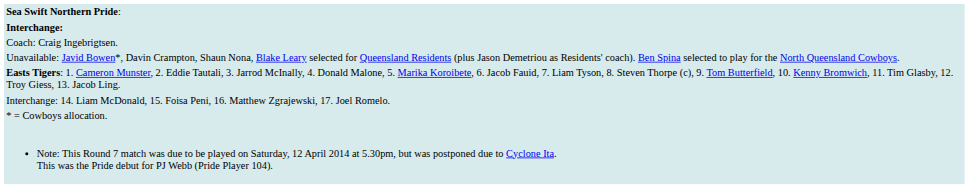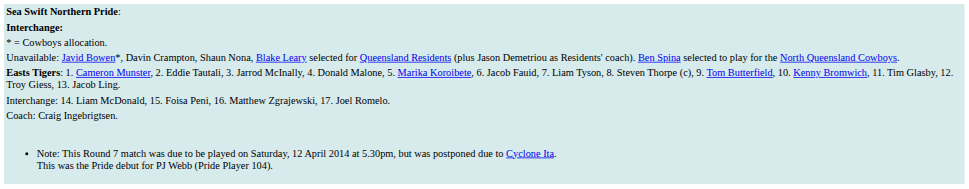(62, 42) Coach: Craig Ingebrigtsen. -> (57, 42) * = Cowboys allocation.
(57, 115) * = Cowboys allocation. -> (62, 115) Coach: Craig Ingebrigtsen.
